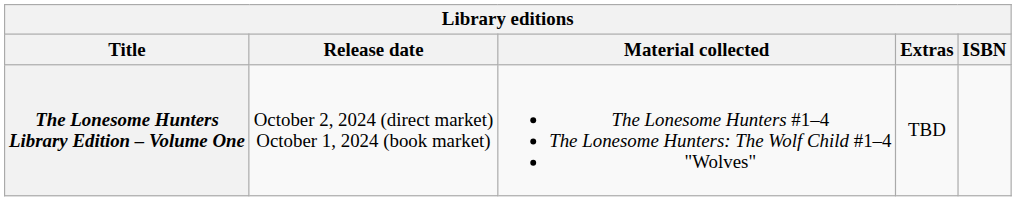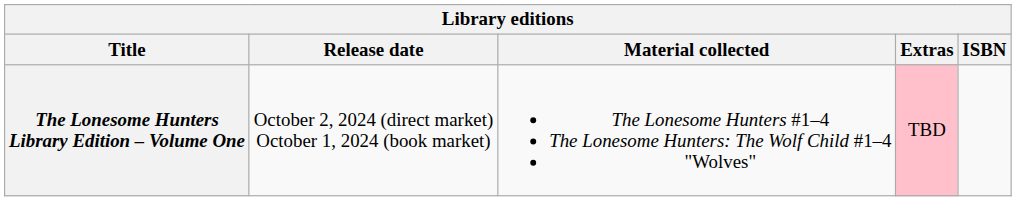(927, 130) no background -> (927, 130) pink background
